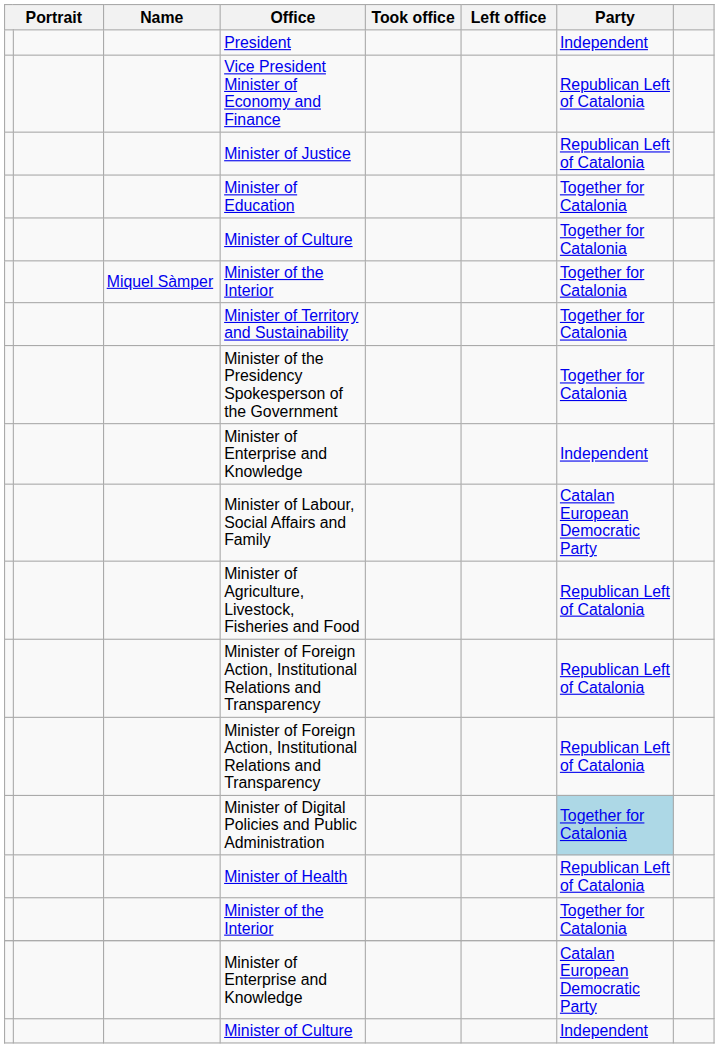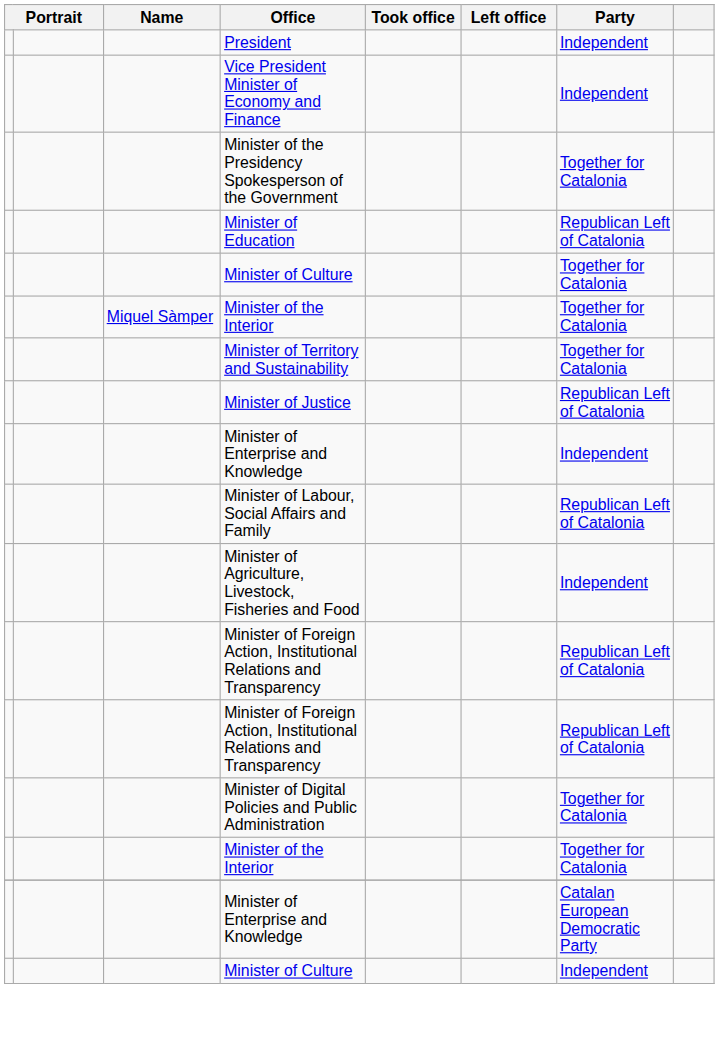(615, 94) Republican Left of Catalonia -> (604, 94) Independent
rows swapped: (162, 385) <-> (162, 154)
(602, 197) Together for Catalonia -> (615, 232) Republican Left of Catalonia
(600, 523) Catalan European Democratic Party -> (615, 514) Republican Left of Catalonia
(615, 601) Republican Left of Catalonia -> (604, 583) Independent
(602, 825) lightblue background -> (602, 808) no background
- row: (162, 877)
